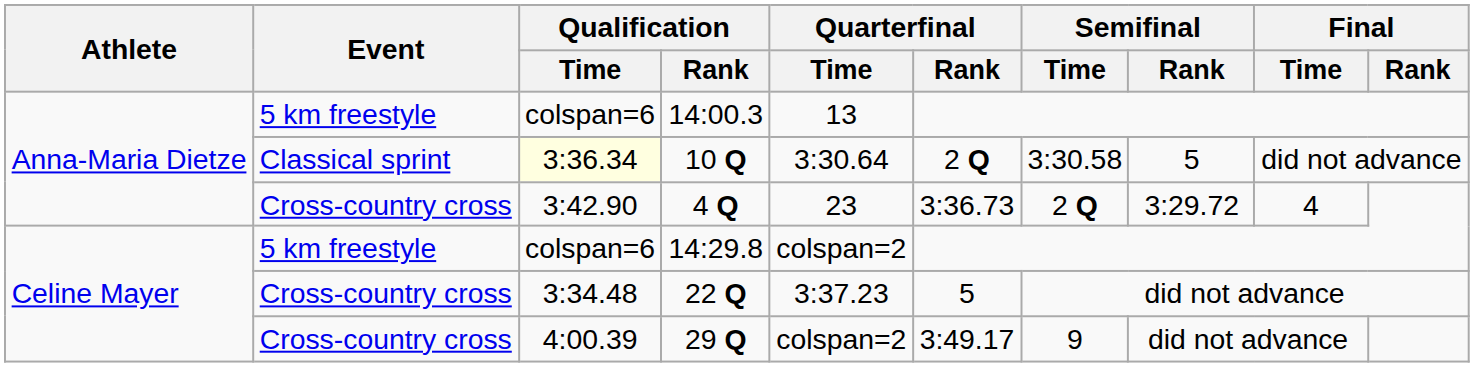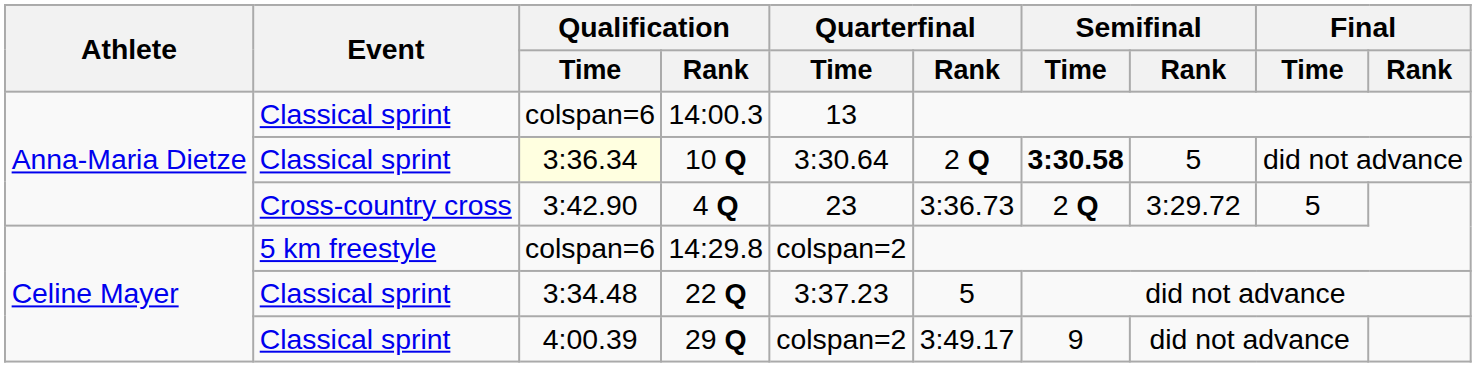(348, 115) 5 km freestyle -> (355, 115) Classical sprint
(1075, 160) normal -> (1076, 160) bold
(1311, 205) 4 -> (1313, 205) 5
(386, 294) Cross-country cross -> (355, 294) Classical sprint
(386, 339) Cross-country cross -> (355, 339) Classical sprint
